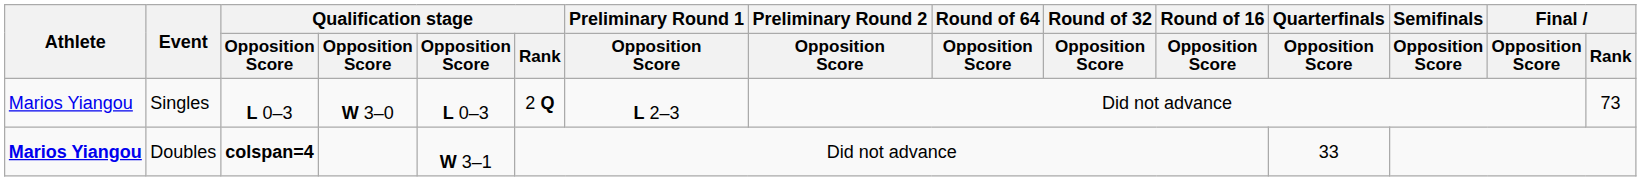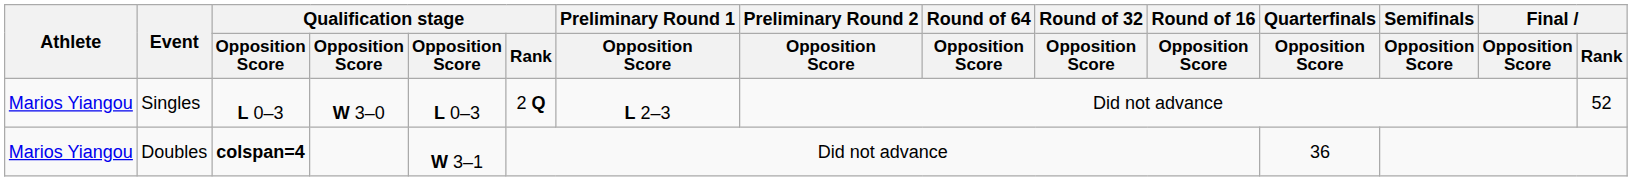(1611, 103) 73 -> (1602, 103) 52
(75, 152) bold -> (71, 152) normal
(1329, 152) 33 -> (1320, 152) 36
